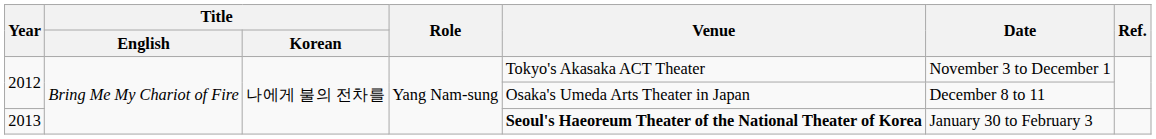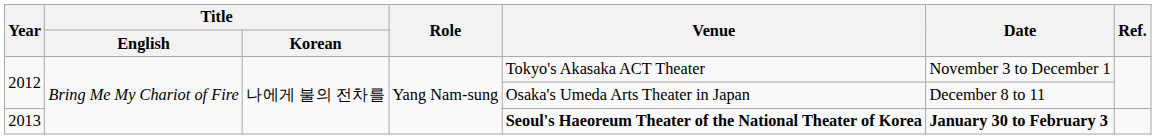(1011, 120) normal -> (1019, 120) bold
